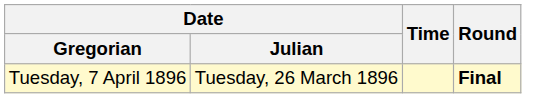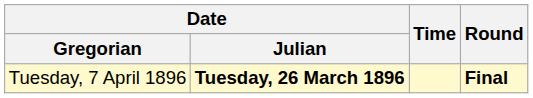(297, 78) normal -> (300, 78) bold
